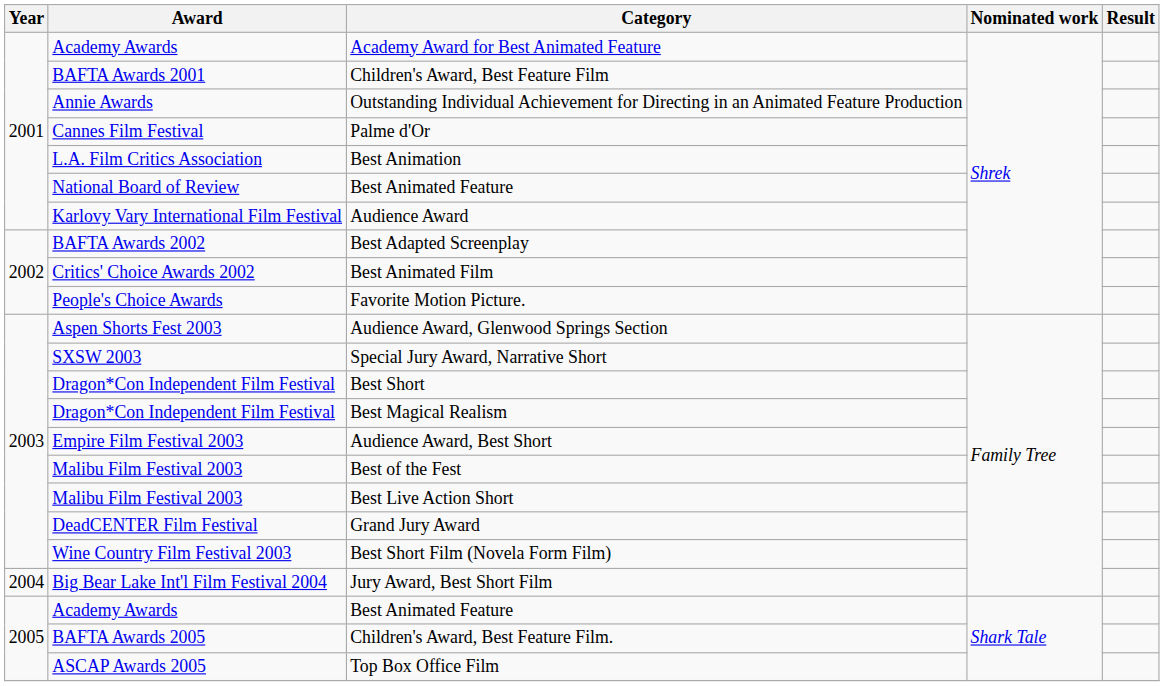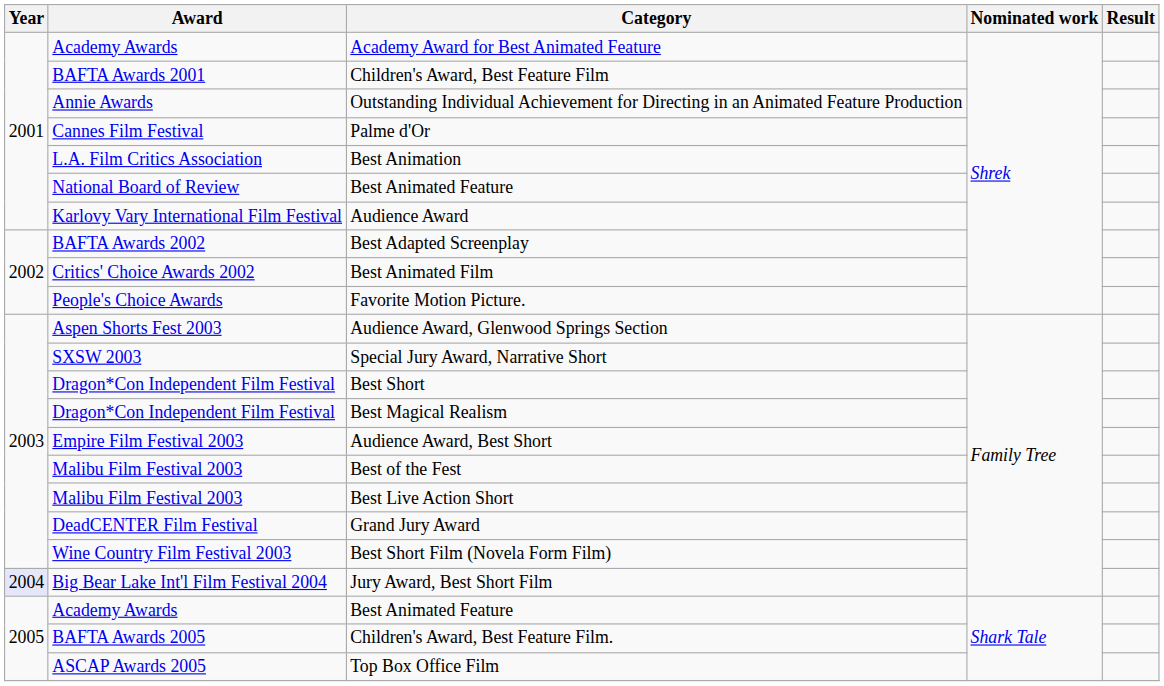(26, 581) no background -> (26, 581) lavender background
